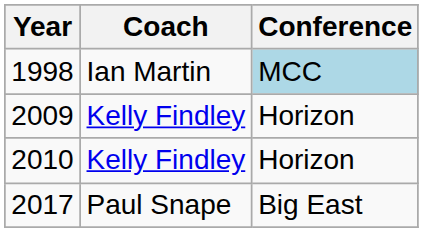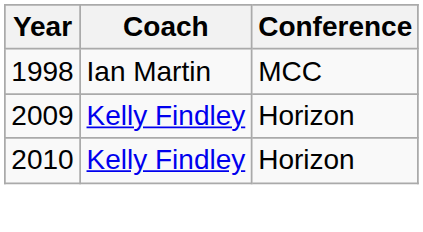(290, 71) lightblue background -> (290, 71) no background
- row: (42, 204)
